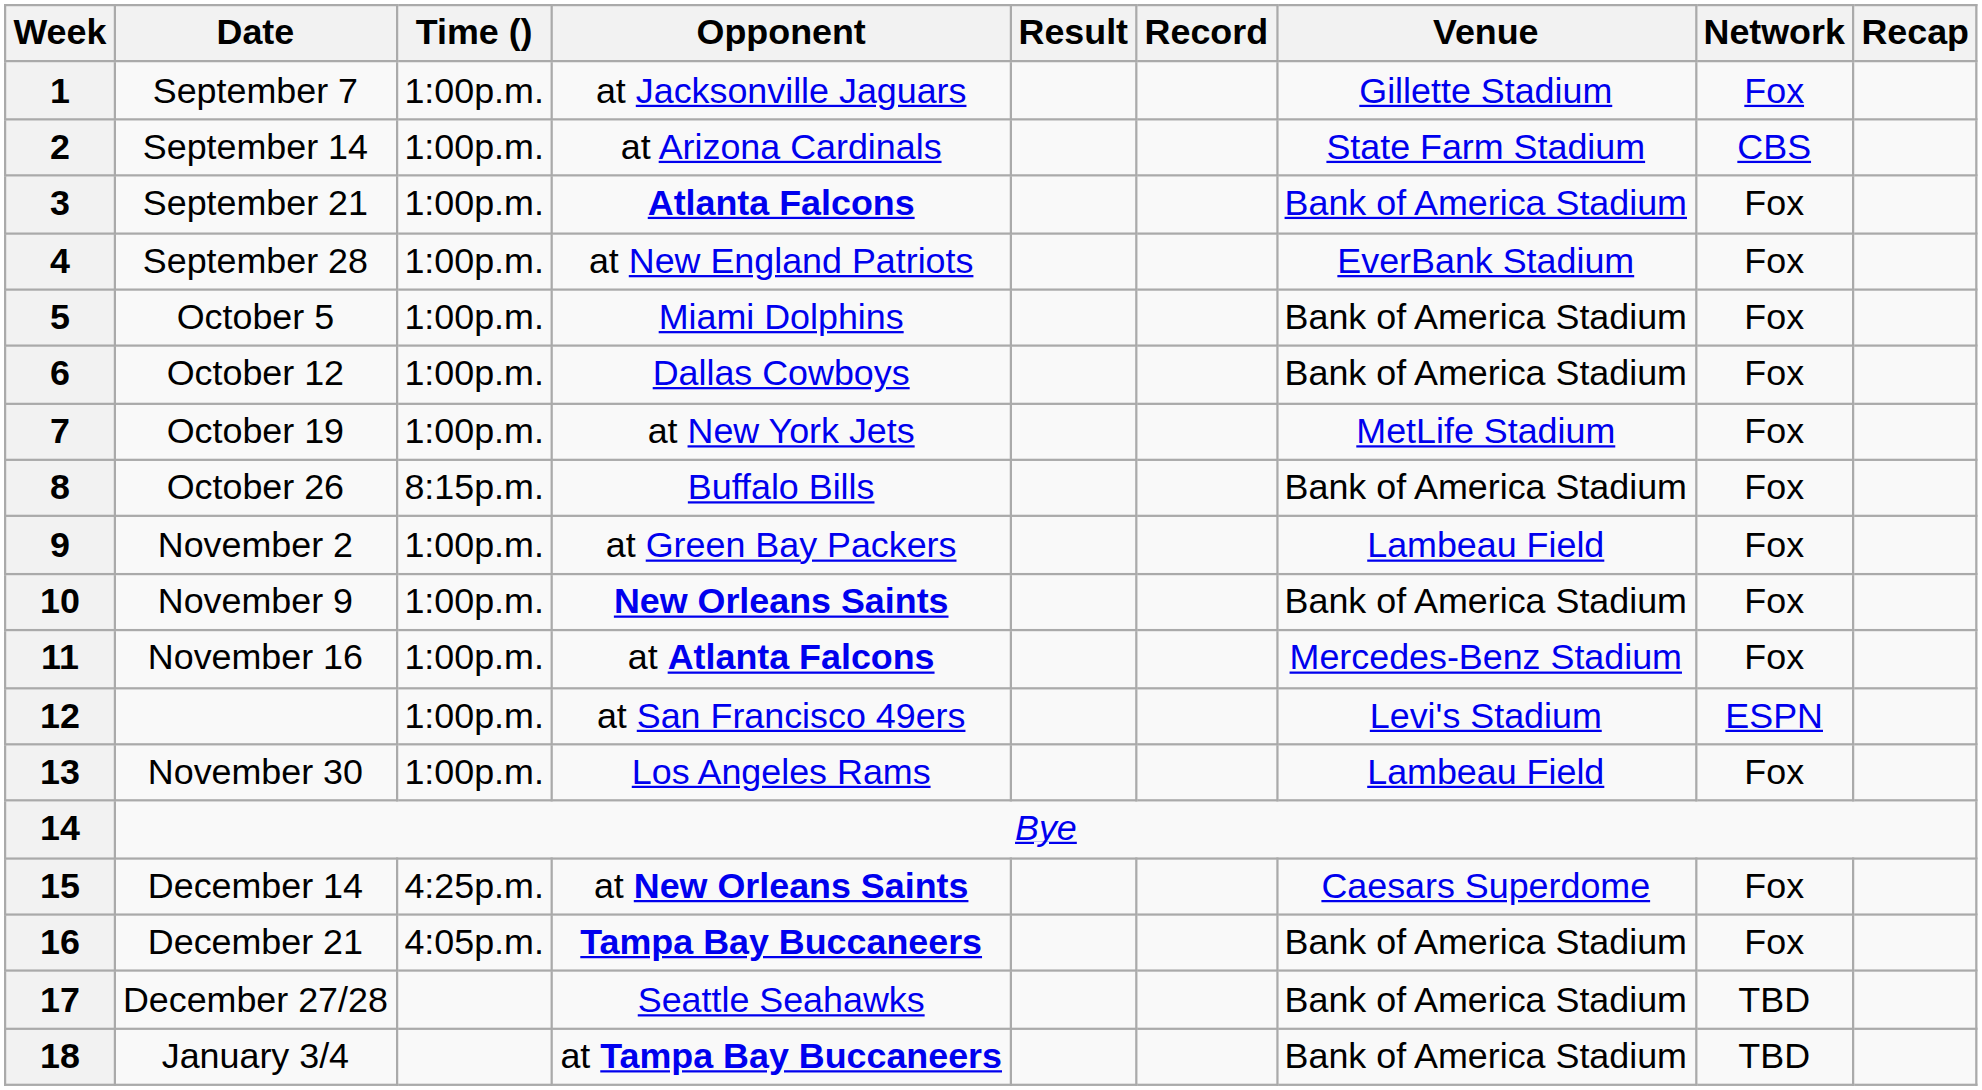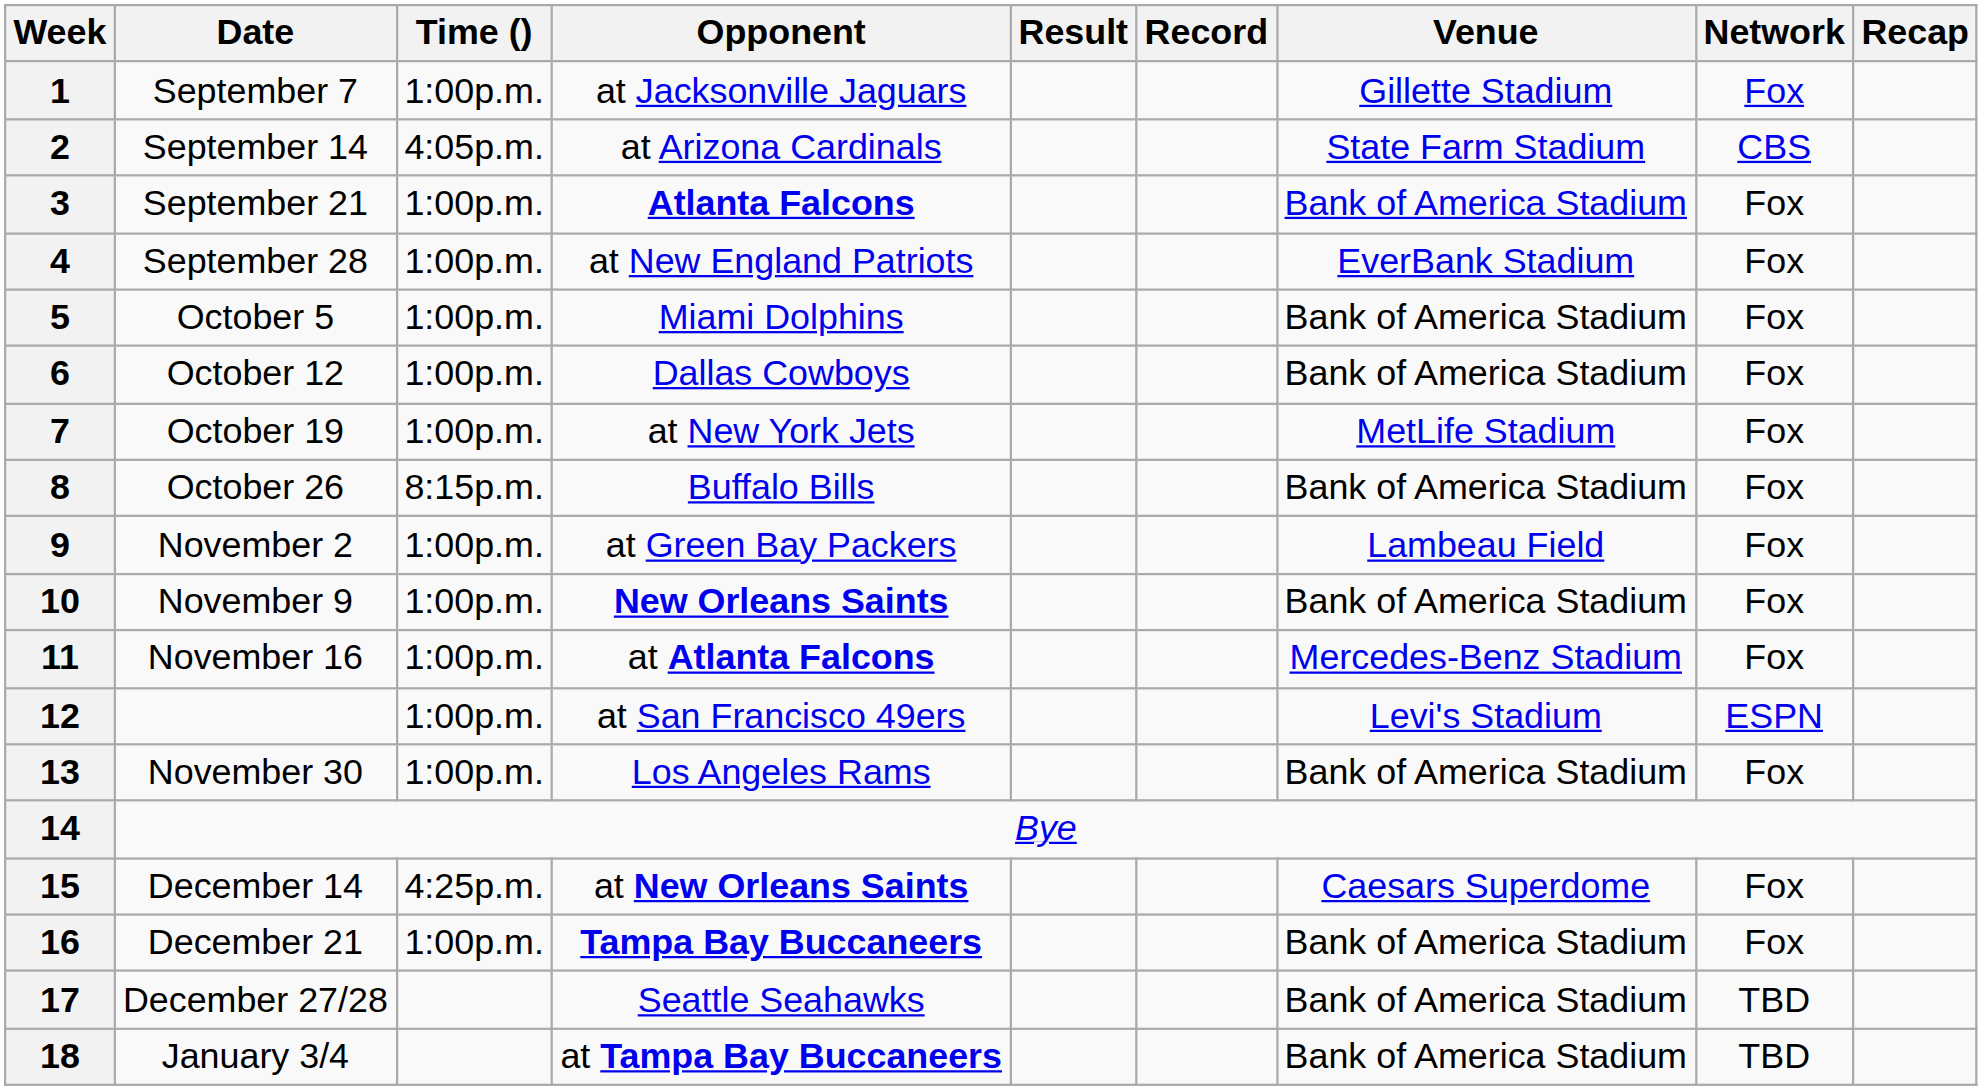(474, 146) 1:00p.m. -> (474, 146) 4:05p.m.
(1486, 771) Lambeau Field -> (1486, 771) Bank of America Stadium
(474, 942) 4:05p.m. -> (474, 942) 1:00p.m.
